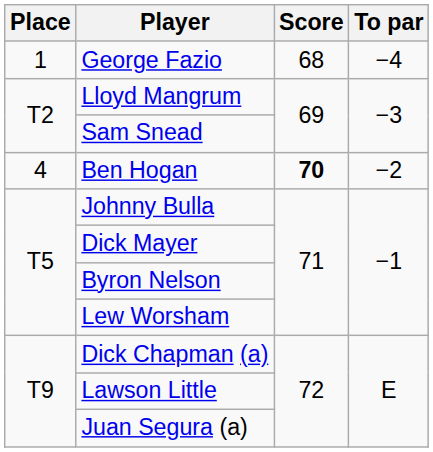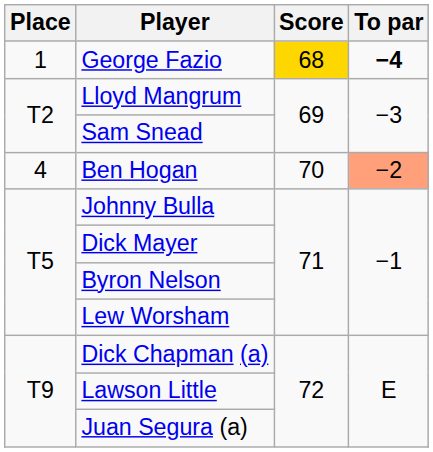(311, 59) no background -> (311, 59) gold background
(389, 59) normal -> (389, 59) bold
(311, 170) bold -> (311, 170) normal
(389, 170) no background -> (389, 170) lightsalmon background
